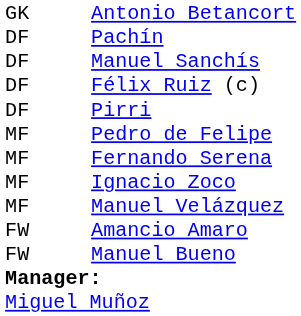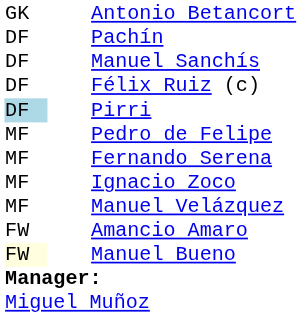(17, 110) no background -> (17, 110) lightblue background
(17, 255) no background -> (17, 255) lightyellow background
